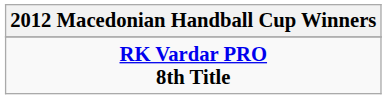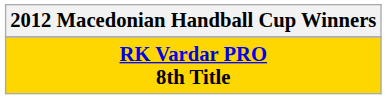(193, 65) no background -> (193, 65) gold background
